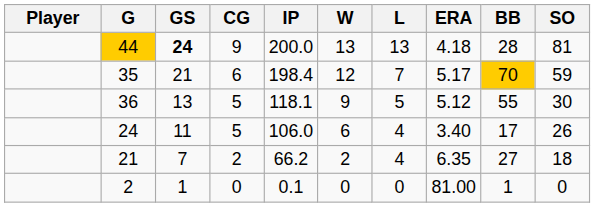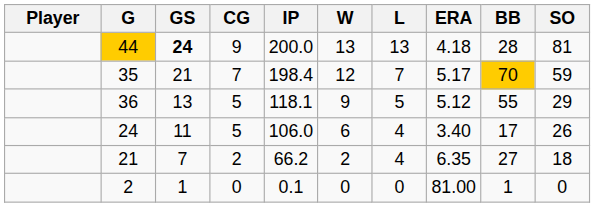(237, 74) 6 -> (237, 74) 7
(562, 103) 30 -> (562, 103) 29
